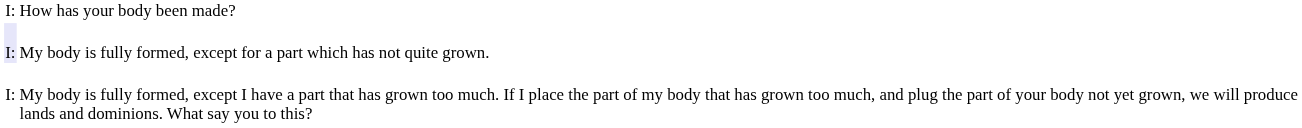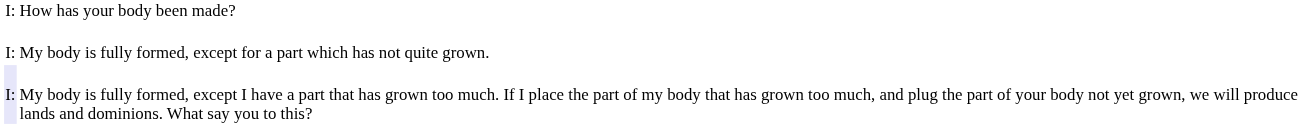(10, 52) lavender background -> (10, 52) no background
(10, 94) no background -> (10, 94) lavender background
